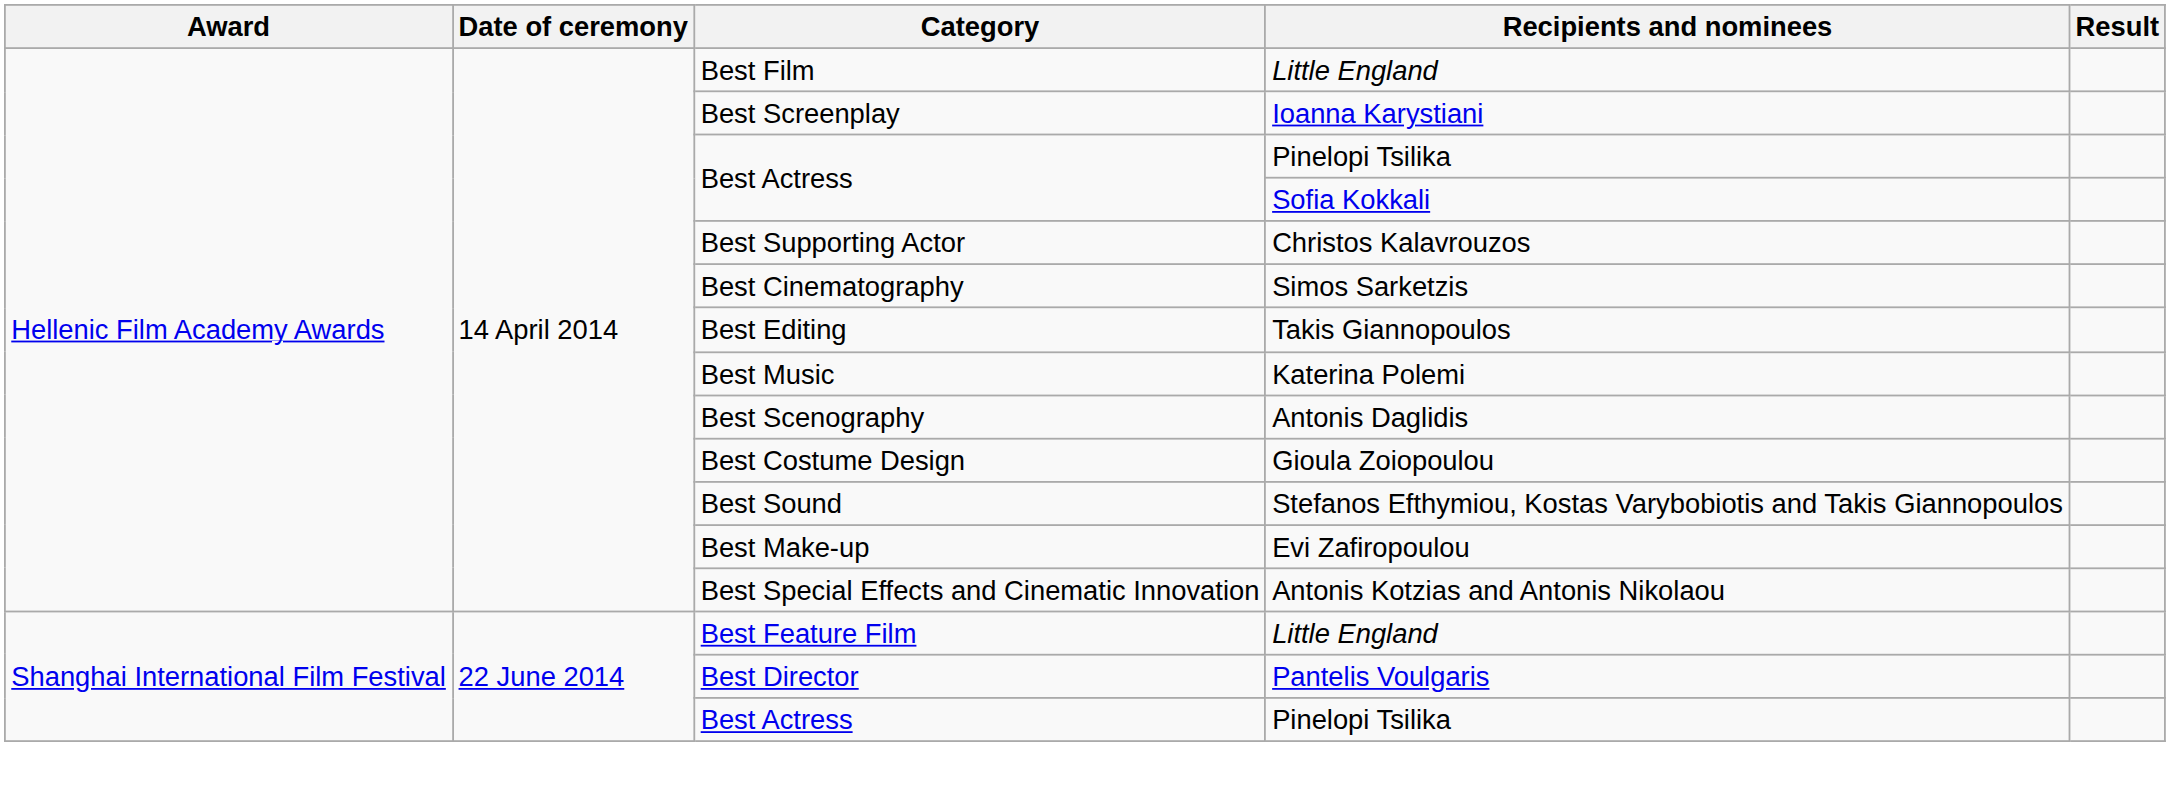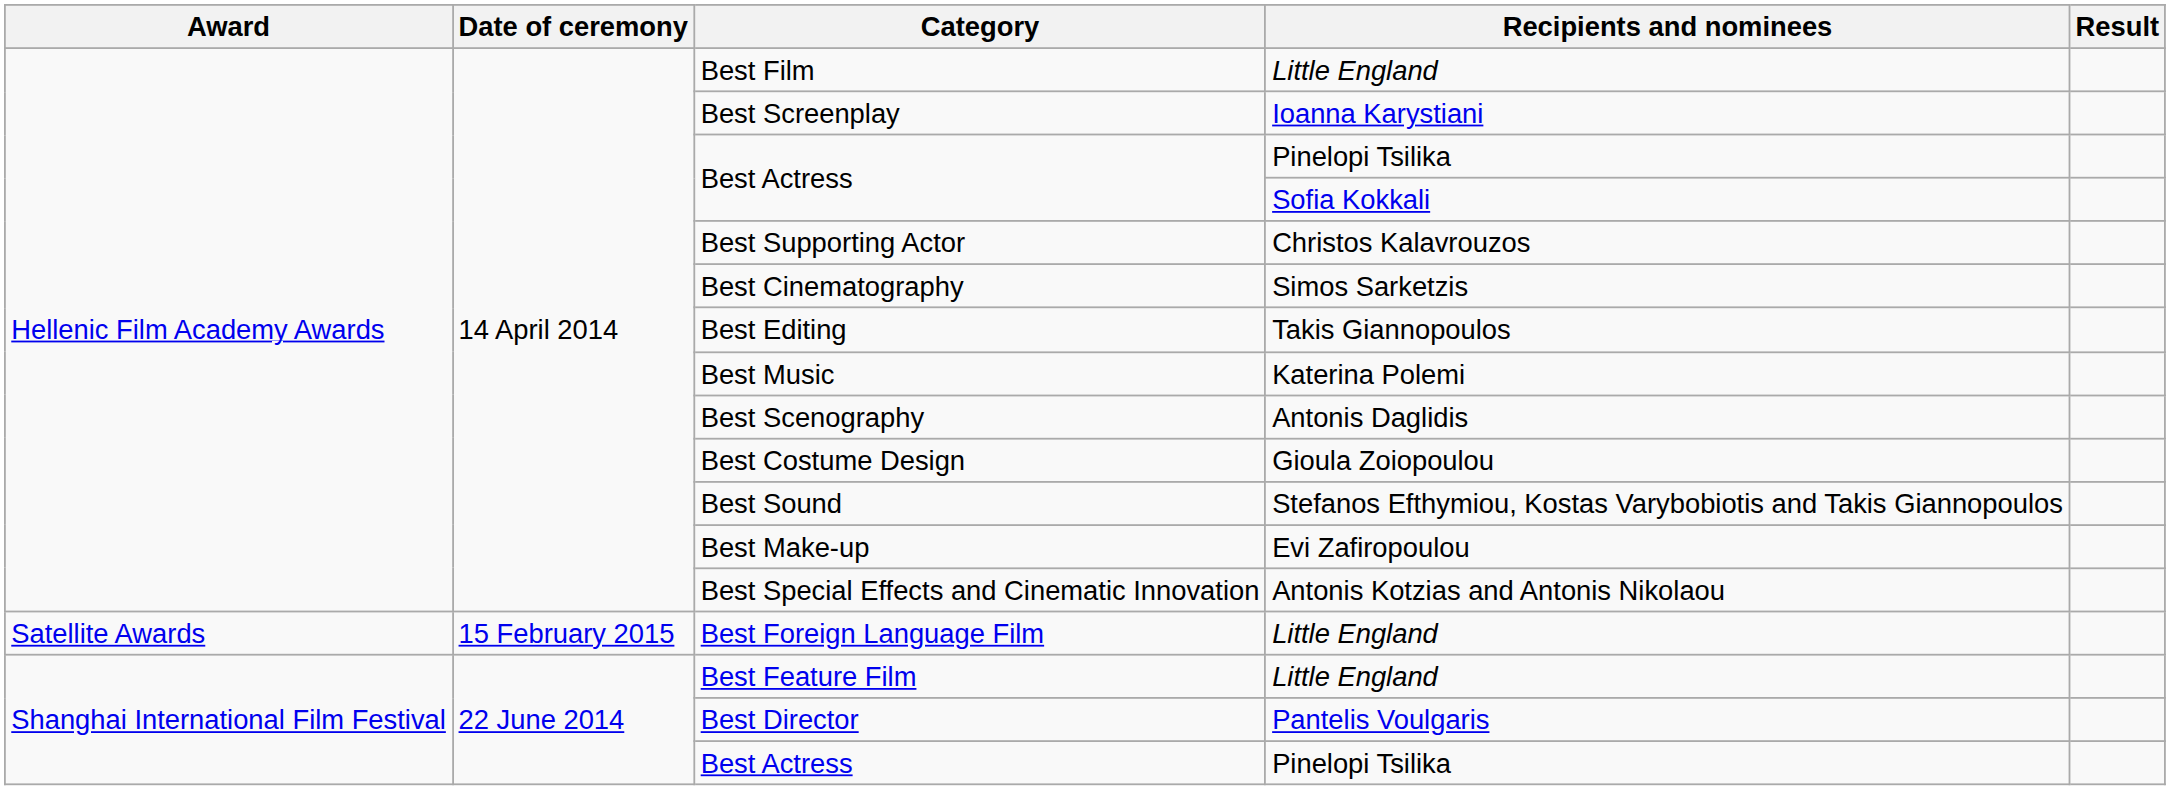+ row: (872, 633)
